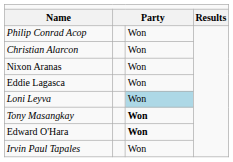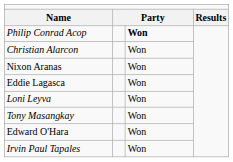(137, 34) normal -> (138, 34) bold
(137, 99) lightblue background -> (137, 99) no background
(138, 116) bold -> (137, 116) normal
(138, 132) bold -> (137, 132) normal
